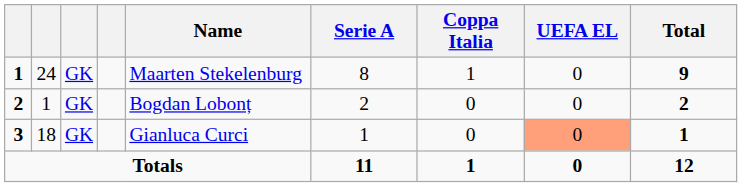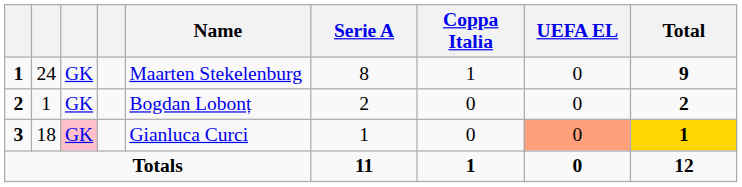(79, 134) no background -> (79, 134) pink background
(684, 134) no background -> (684, 134) gold background
